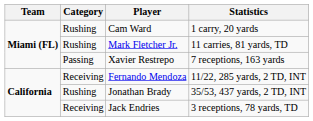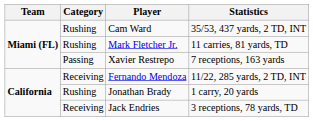(225, 28) 1 carry, 20 yards -> (249, 28) 35/53, 437 yards, 2 TD, INT
(249, 92) 35/53, 437 yards, 2 TD, INT -> (225, 92) 1 carry, 20 yards
